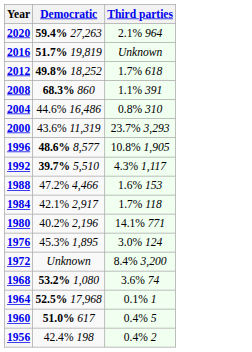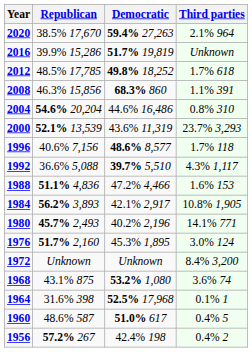+ column: (69, 14)
(140, 147) 10.8% 1,905 -> (212, 147) 1.7% 118
(140, 204) 1.7% 118 -> (212, 204) 10.8% 1,905
